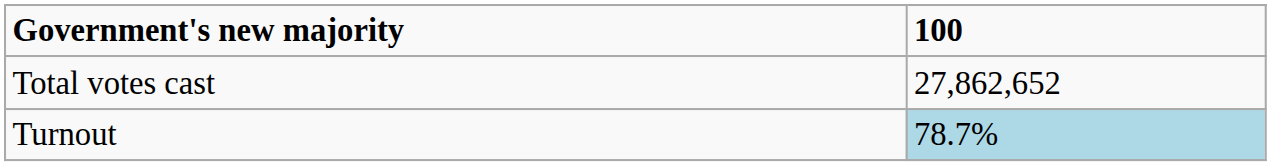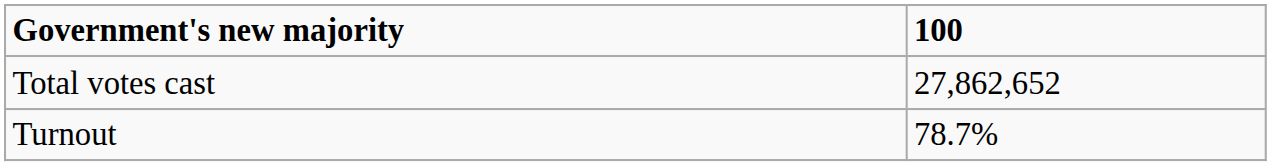(956, 133) lightblue background -> (956, 133) no background
